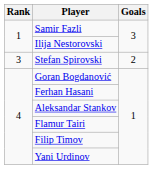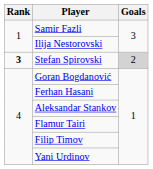(18, 60) normal -> (18, 60) bold
(133, 60) no background -> (133, 60) lightgrey background
